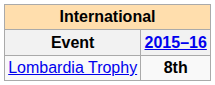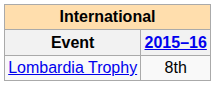(176, 67) bold -> (176, 67) normal
